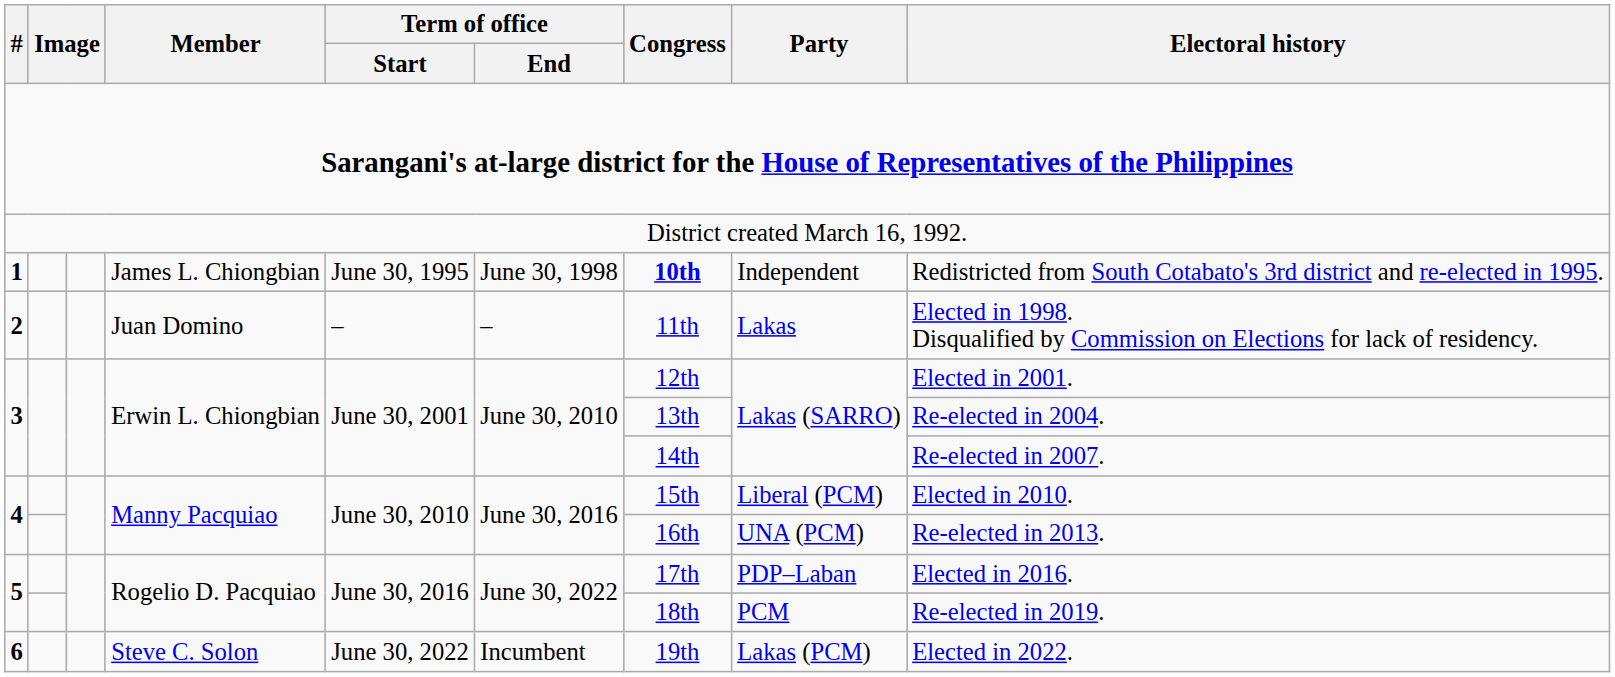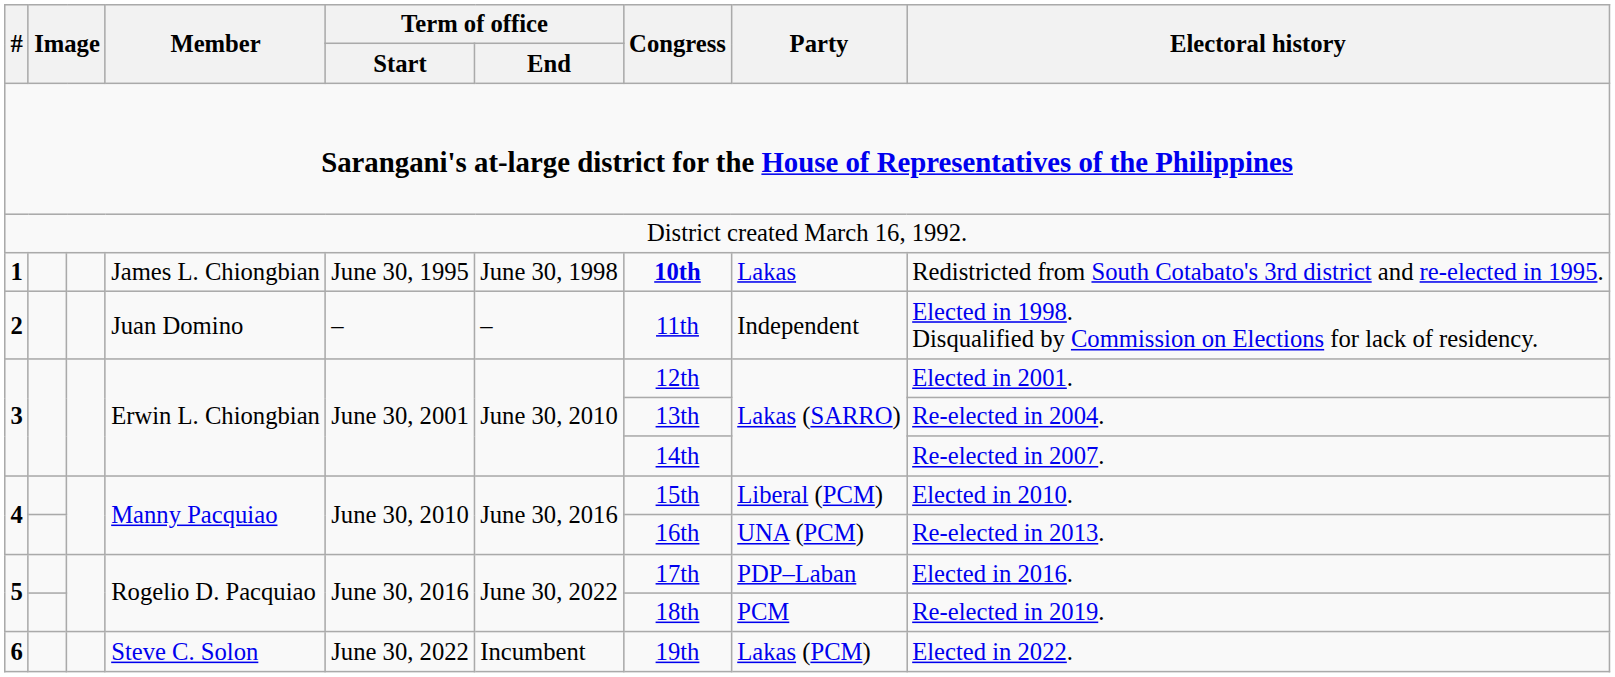(798, 271) Independent -> (767, 271) Lakas
(767, 324) Lakas -> (798, 324) Independent
